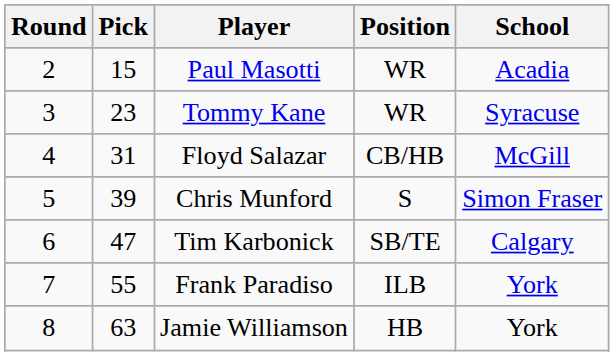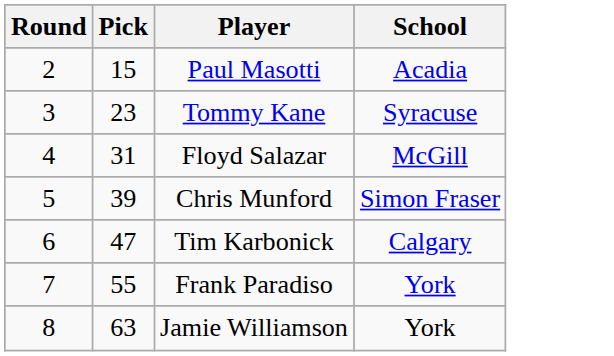- column: (405, 26)
